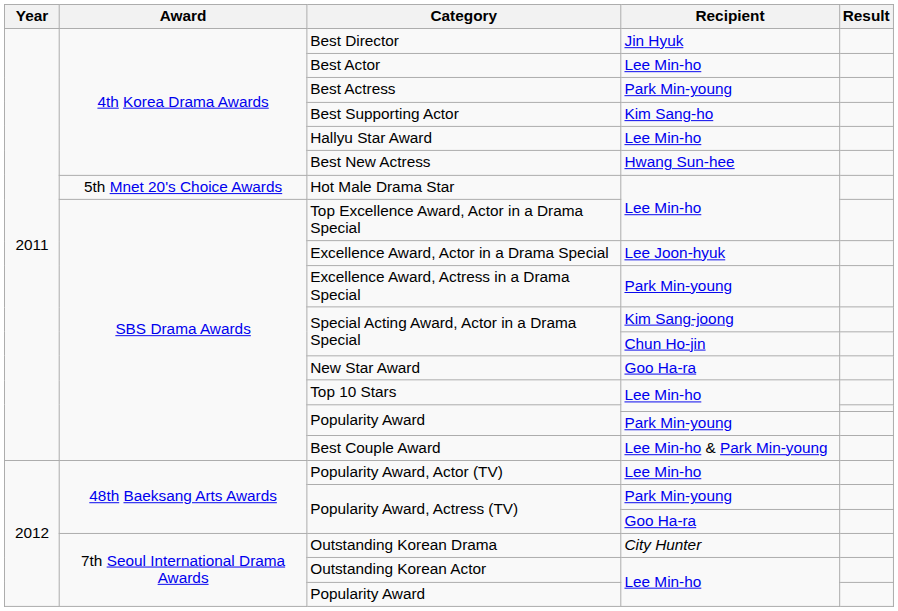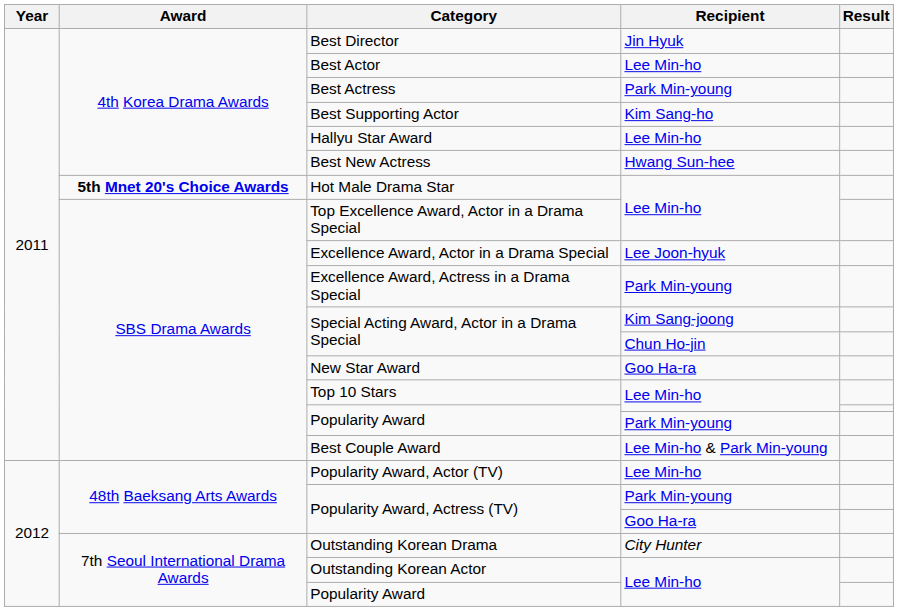(183, 187) normal -> (183, 187) bold
